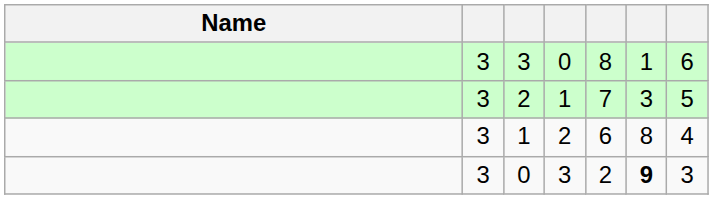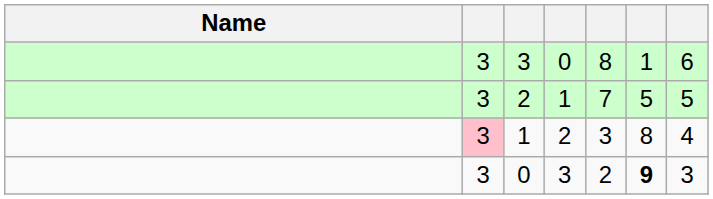(646, 99) 3 -> (646, 99) 5
(483, 136) no background -> (483, 136) pink background
(605, 136) 6 -> (605, 136) 3
